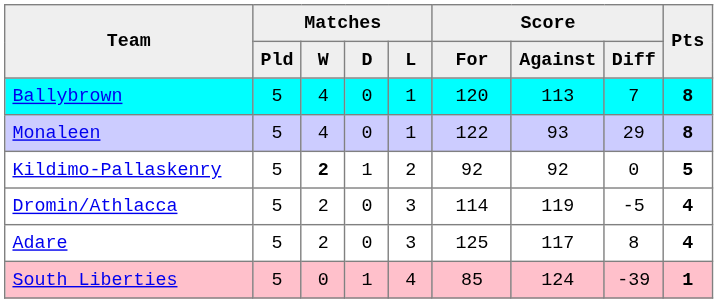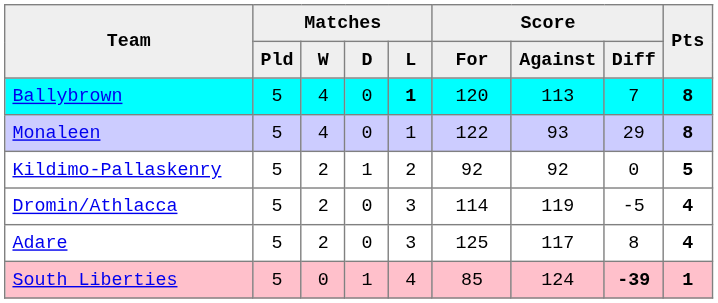(411, 96) normal -> (411, 96) bold
(323, 170) bold -> (323, 170) normal
(634, 280) normal -> (634, 280) bold
